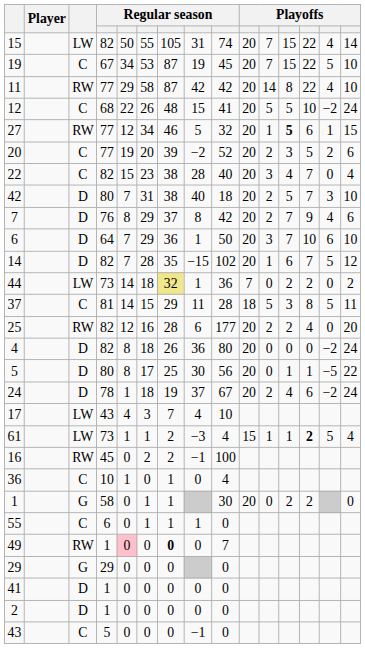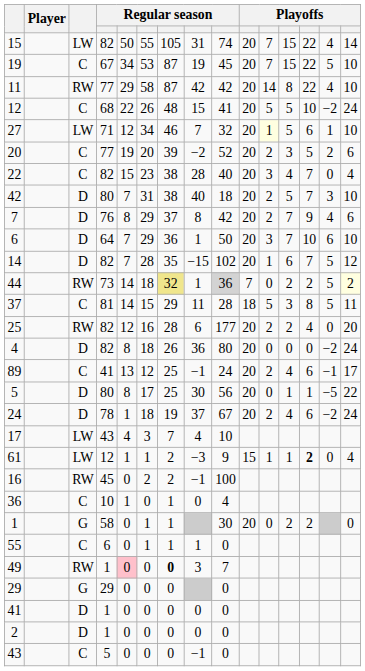(83, 130) RW -> (83, 130) LW
(107, 130) 77 -> (107, 130) 71
(198, 130) 5 -> (198, 130) 7
(269, 130) no background -> (269, 130) lightyellow background
(289, 130) bold -> (289, 130) normal
(350, 130) 15 -> (350, 130) 10
(83, 283) LW -> (83, 283) RW
(225, 283) no background -> (225, 283) lightgrey background
(330, 283) 0 -> (330, 283) 5
(350, 283) no background -> (350, 283) lightyellow background
+ row: (14, 370)
(107, 436) 73 -> (107, 458) 12
(225, 436) 4 -> (225, 458) 9
(330, 436) 5 -> (330, 458) 0
(198, 545) 0 -> (198, 567) 3
